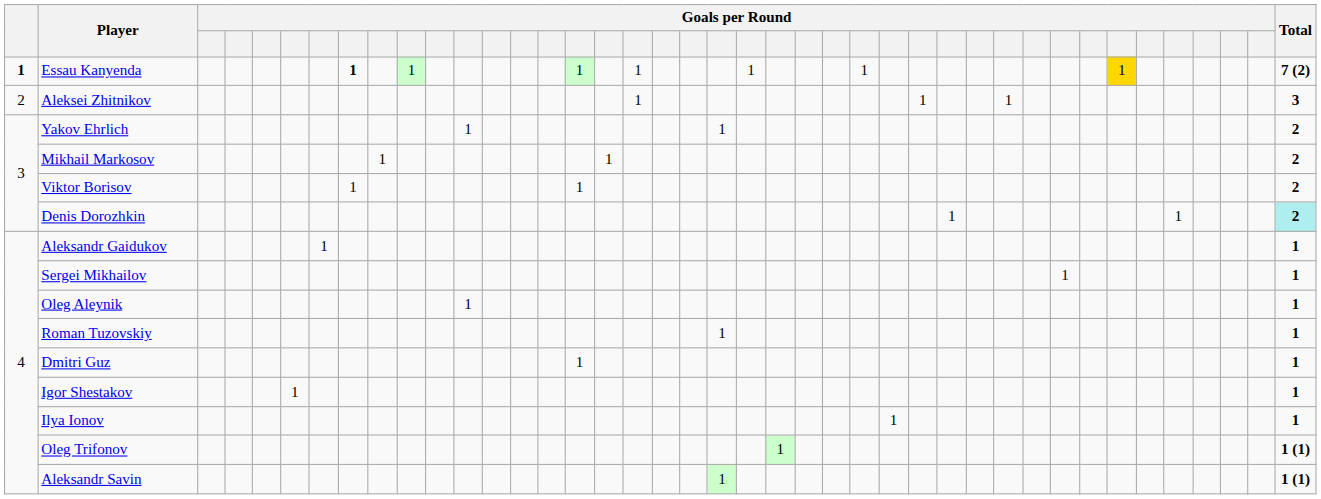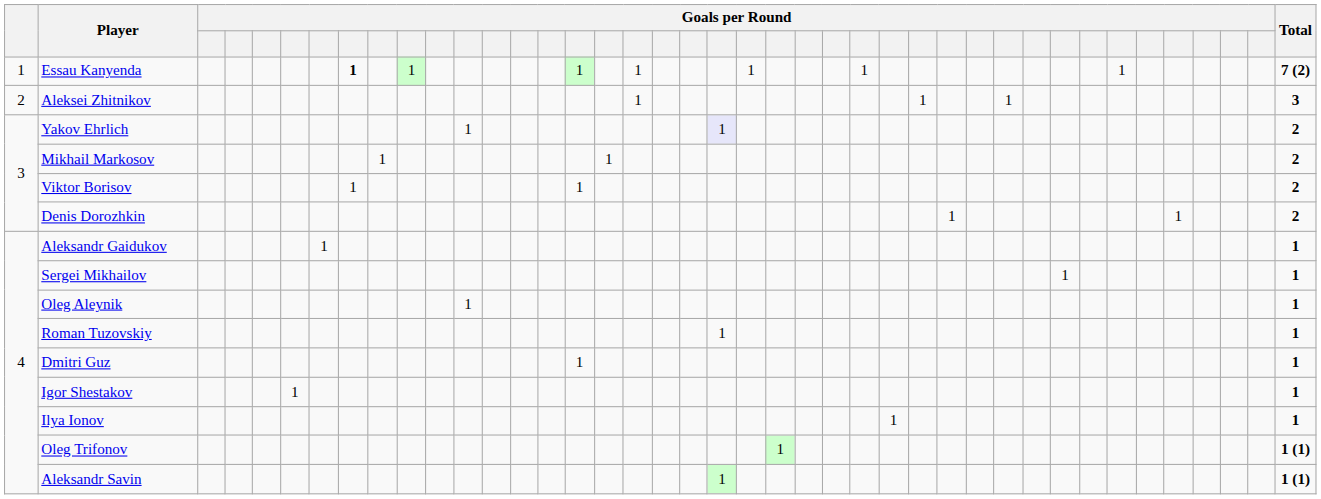(21, 71) bold -> (21, 71) normal
(1122, 71) gold background -> (1122, 71) no background
(722, 129) no background -> (722, 129) lavender background
(1295, 217) paleturquoise background -> (1295, 217) no background
